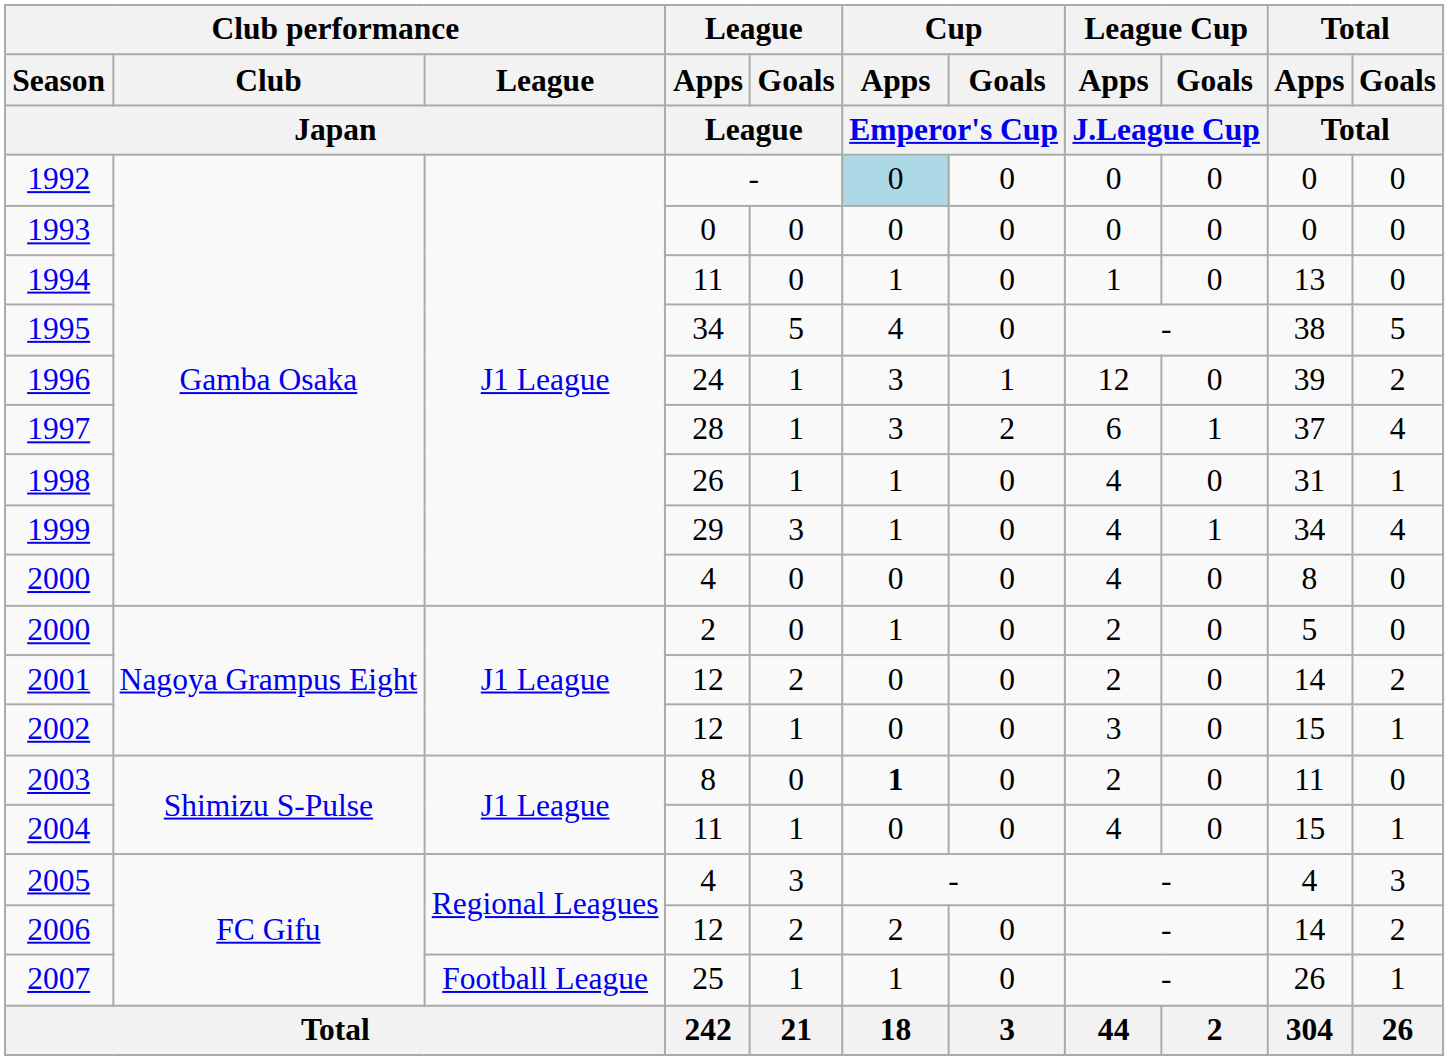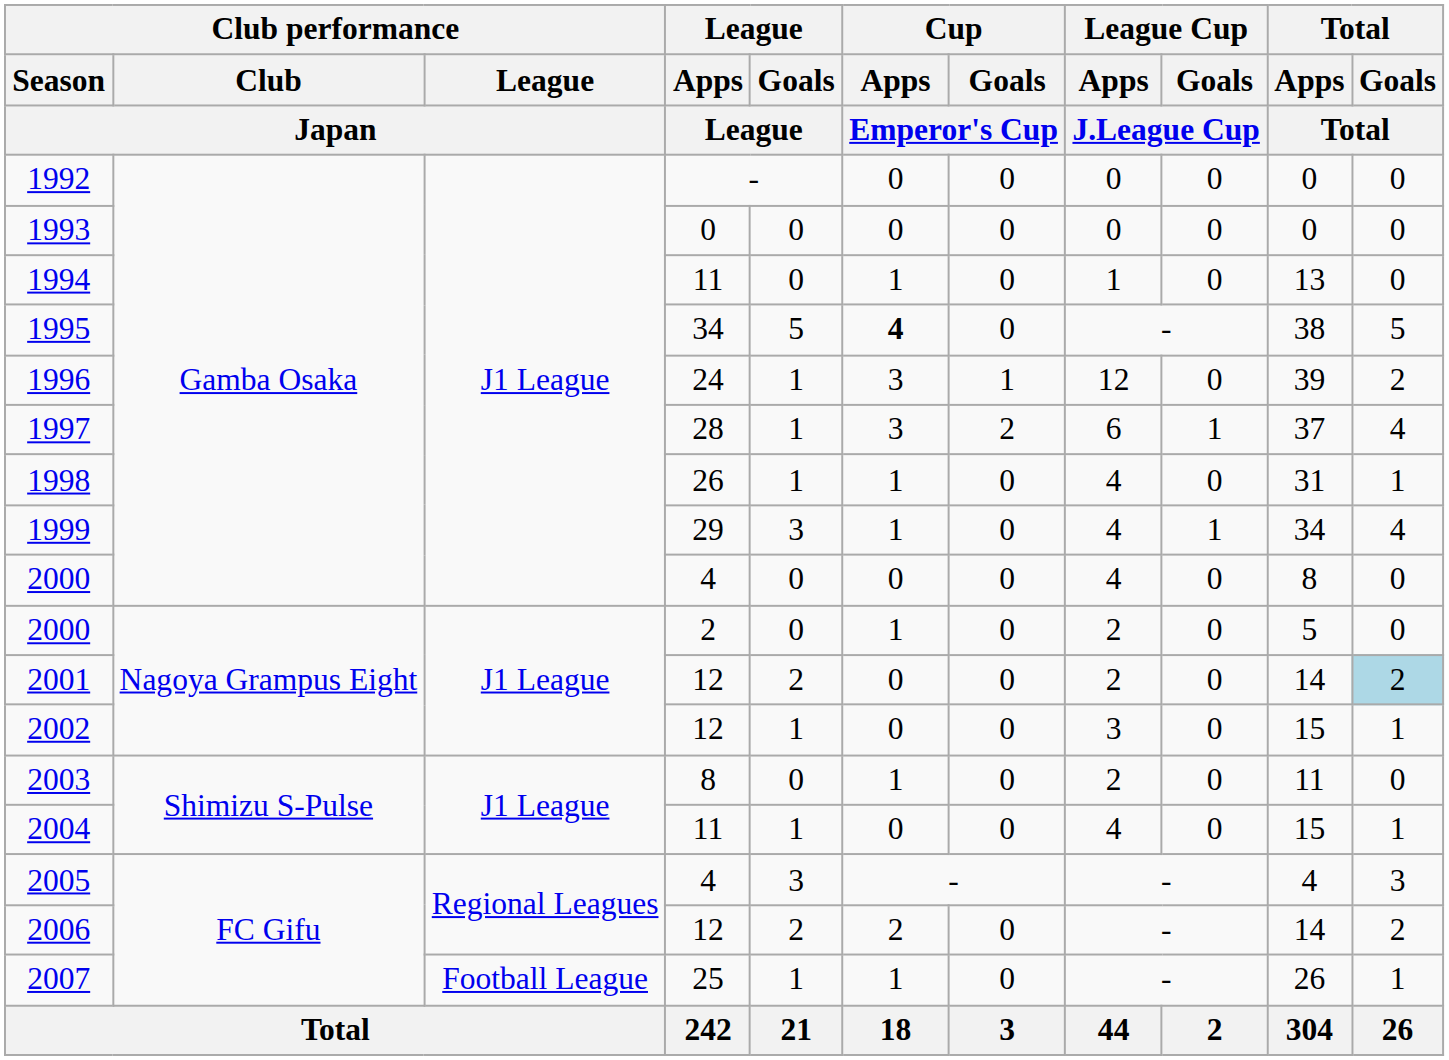(896, 179) lightblue background -> (896, 179) no background
(896, 329) normal -> (896, 329) bold
(1398, 679) no background -> (1398, 679) lightblue background
(896, 779) bold -> (896, 779) normal
